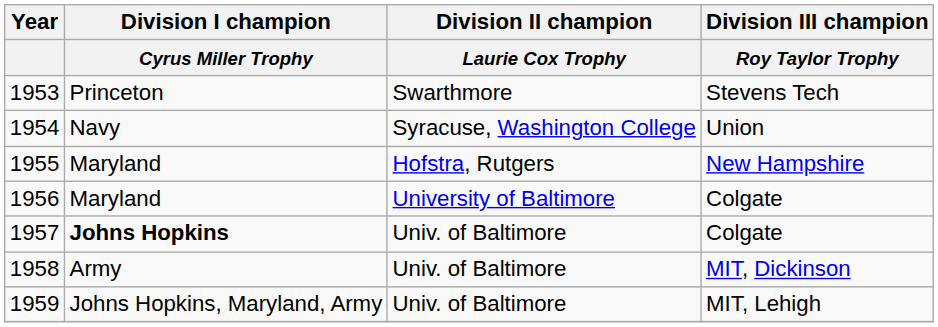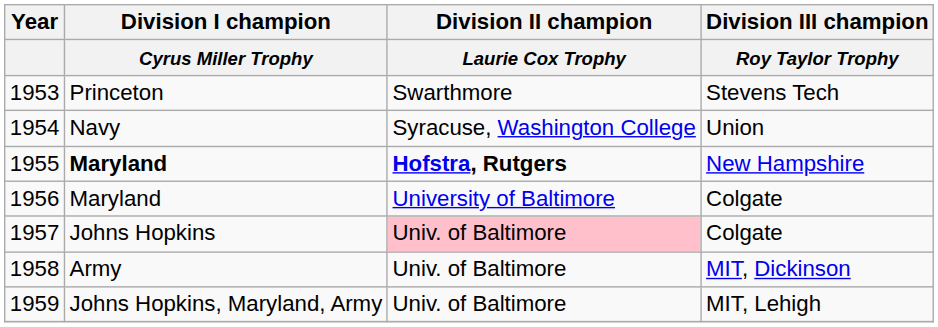(115, 163) normal -> (118, 163) bold
(473, 163) normal -> (480, 163) bold
(149, 233) bold -> (142, 233) normal
(479, 233) no background -> (479, 233) pink background
